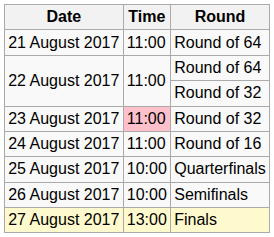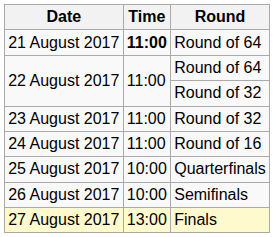(146, 42) normal -> (147, 42) bold
(146, 118) pink background -> (146, 118) no background
